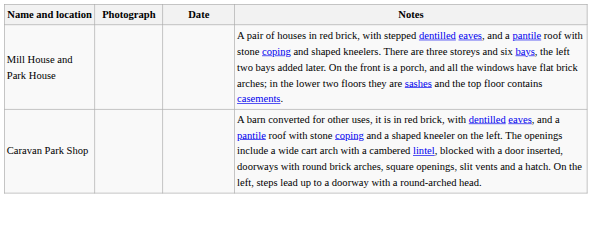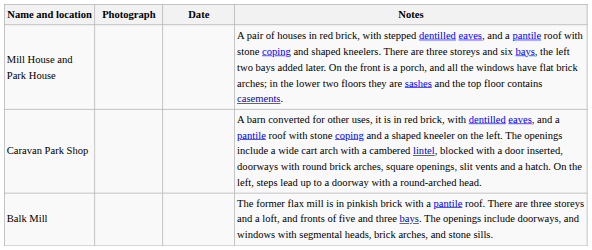+ row: (27, 219)
